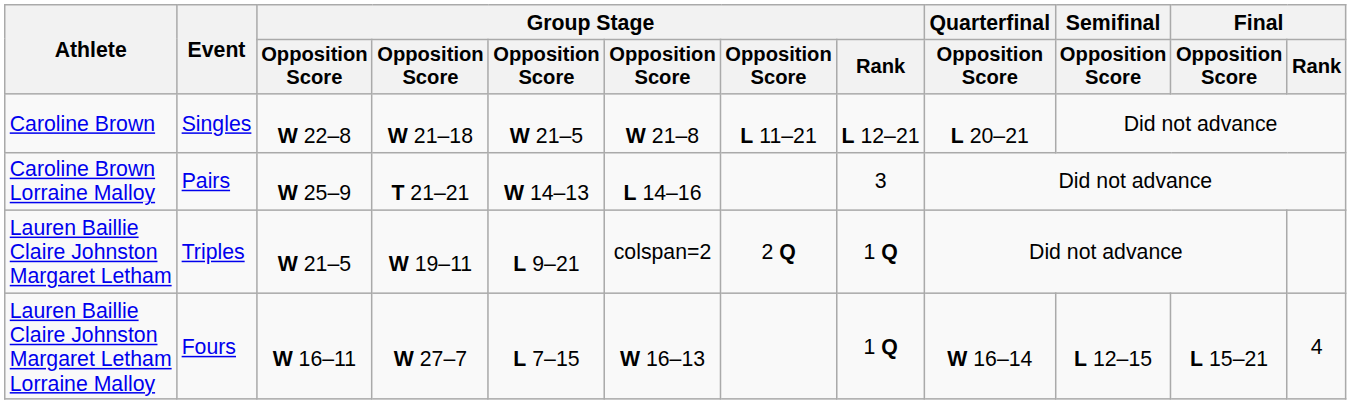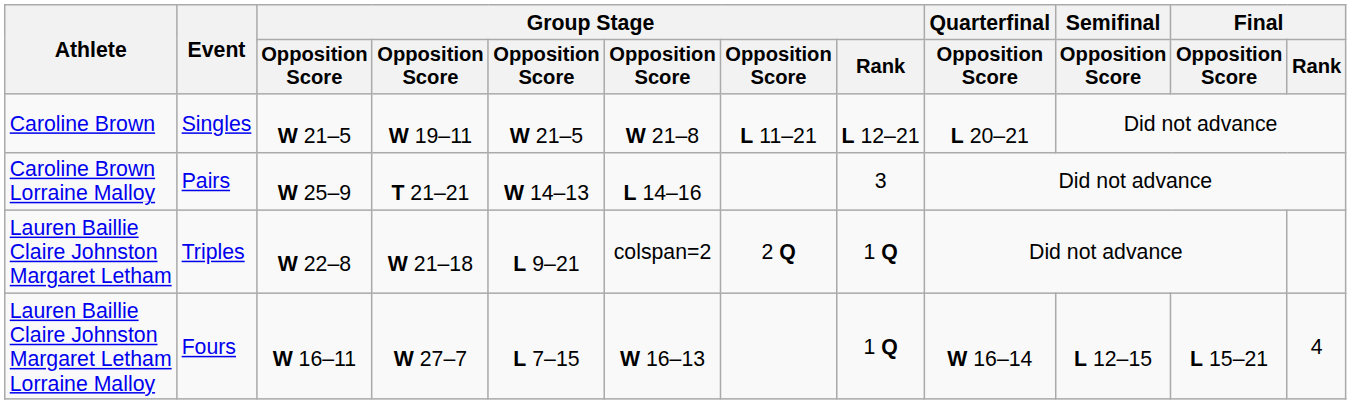(314, 135) W 22–8 -> (314, 135) W 21–5
(430, 135) W 21–18 -> (430, 135) W 19–11
(314, 264) W 21–5 -> (314, 264) W 22–8
(430, 264) W 19–11 -> (430, 264) W 21–18
